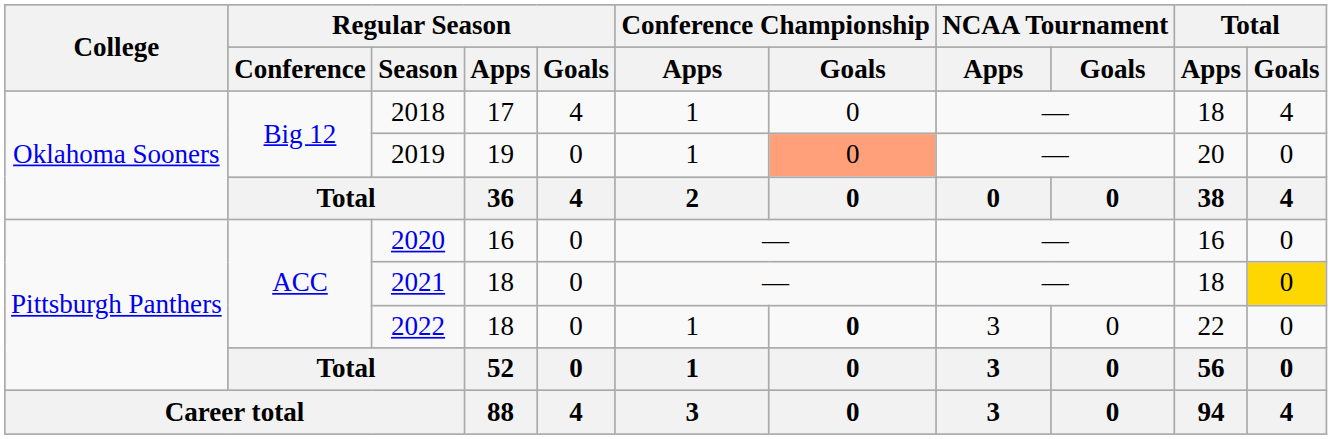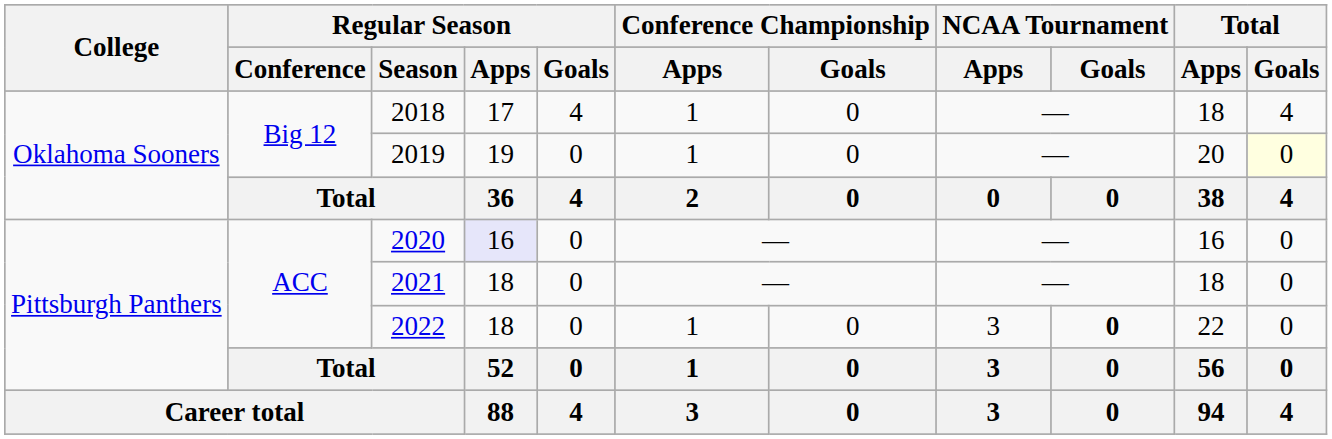(853, 154) lightsalmon background -> (853, 154) no background
(1286, 154) no background -> (1286, 154) lightyellow background
(500, 240) no background -> (500, 240) lavender background
(1286, 283) gold background -> (1286, 283) no background
(853, 326) bold -> (853, 326) normal
(1113, 326) normal -> (1113, 326) bold
